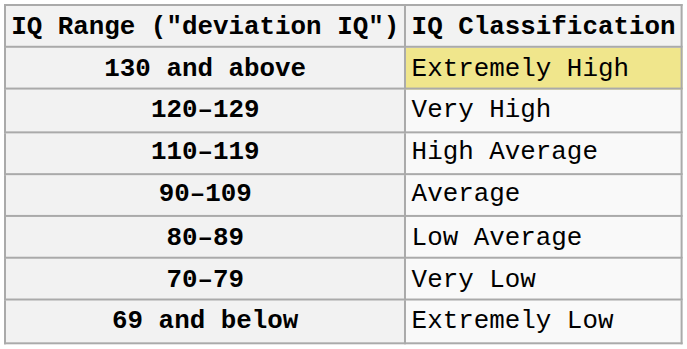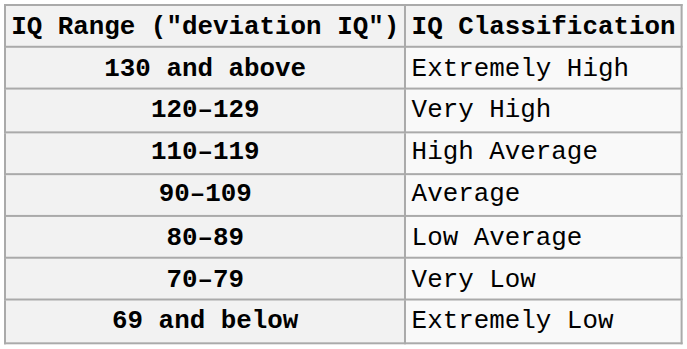(520, 68) khaki background -> (520, 68) no background
